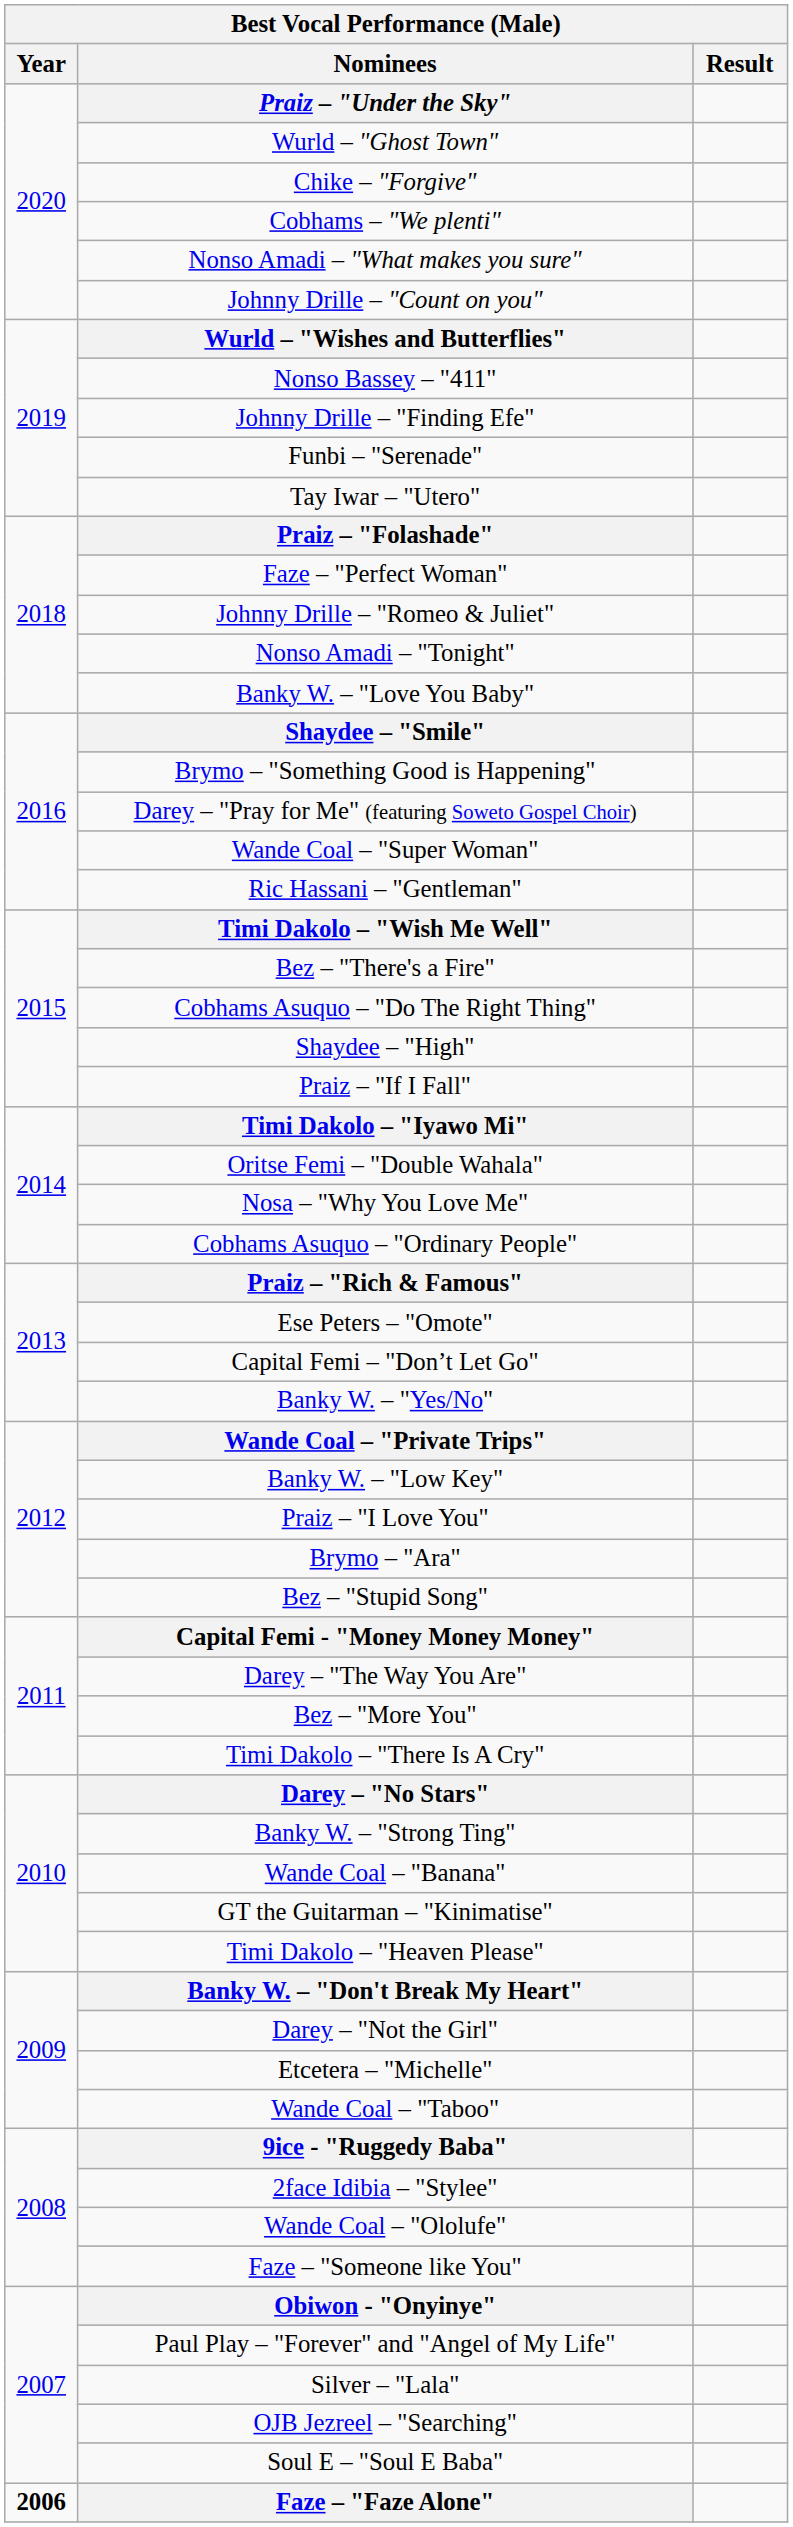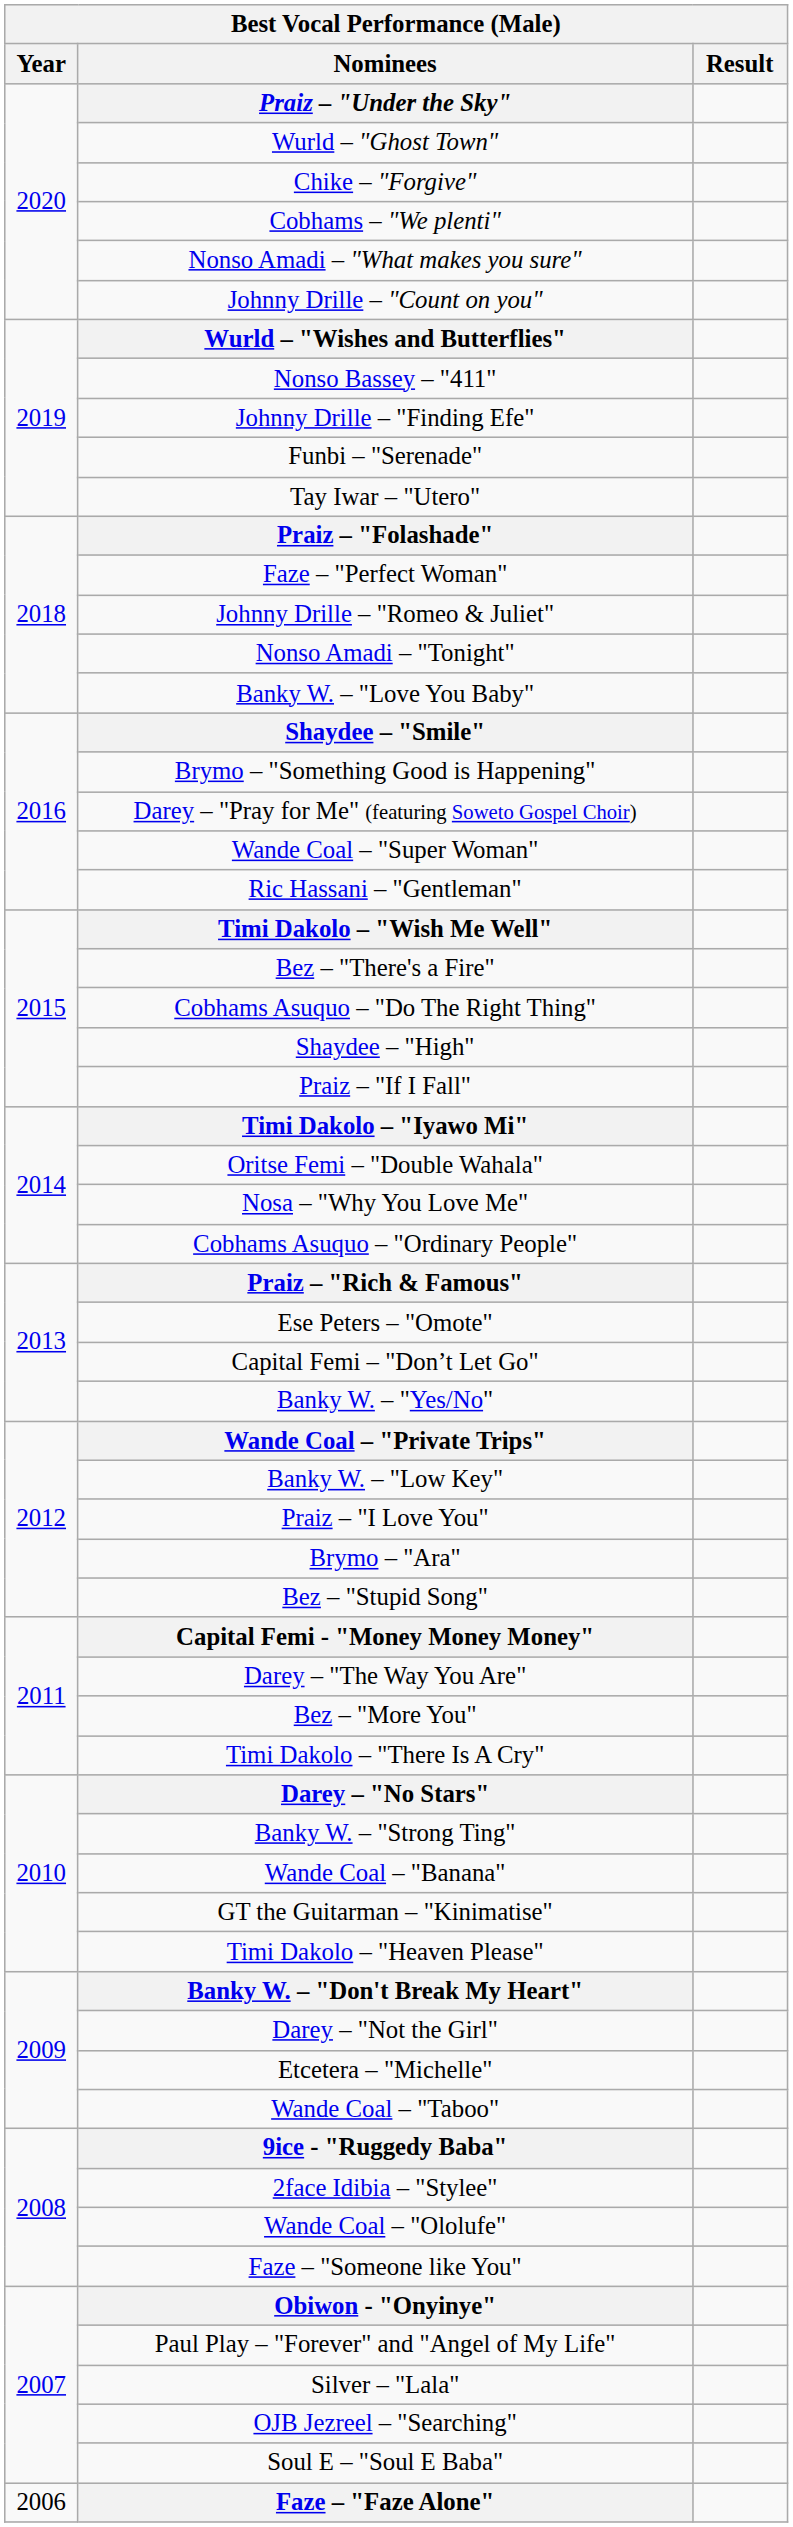(41, 2502) bold -> (41, 2502) normal
